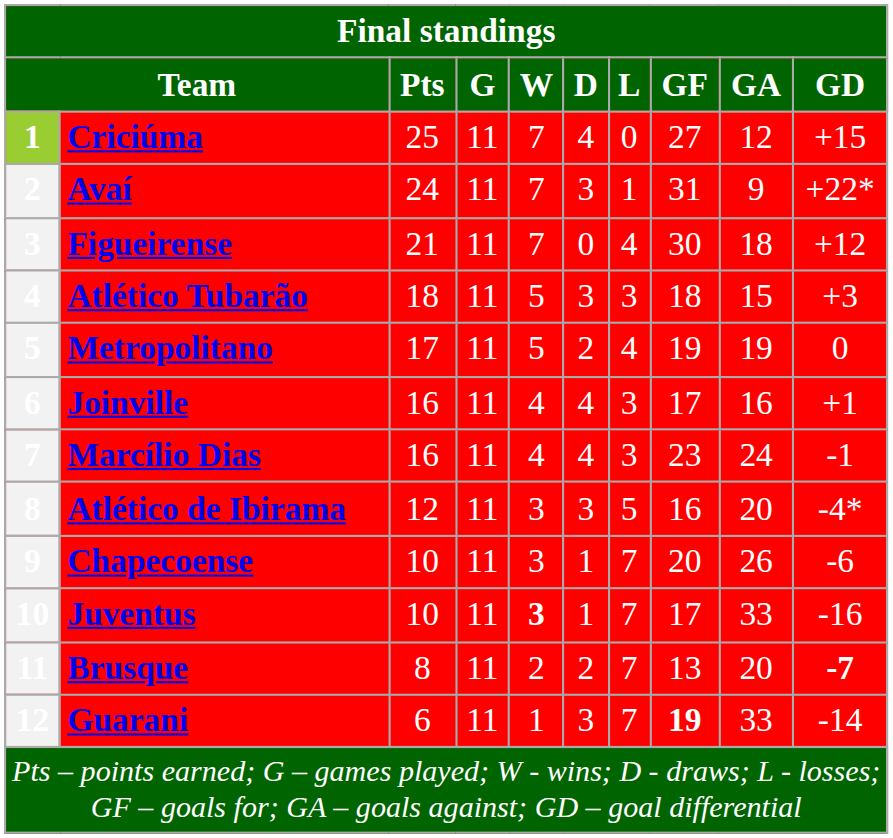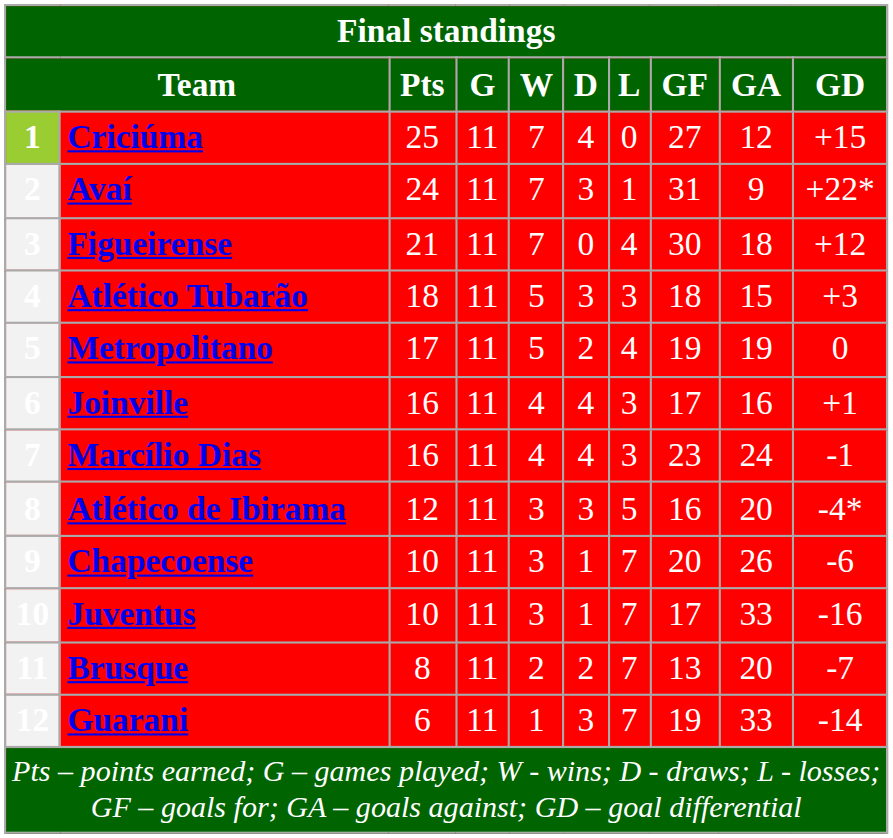(536, 614) bold -> (536, 614) normal
(840, 667) bold -> (840, 667) normal
(685, 720) bold -> (685, 720) normal
